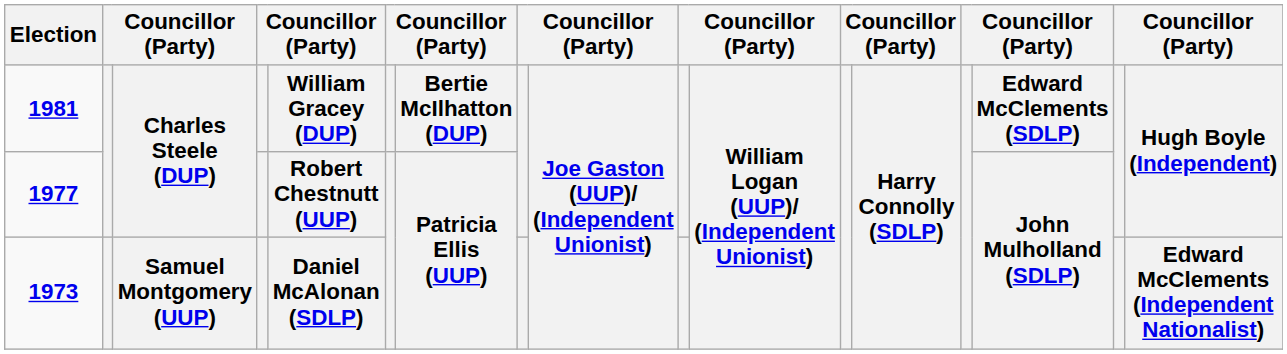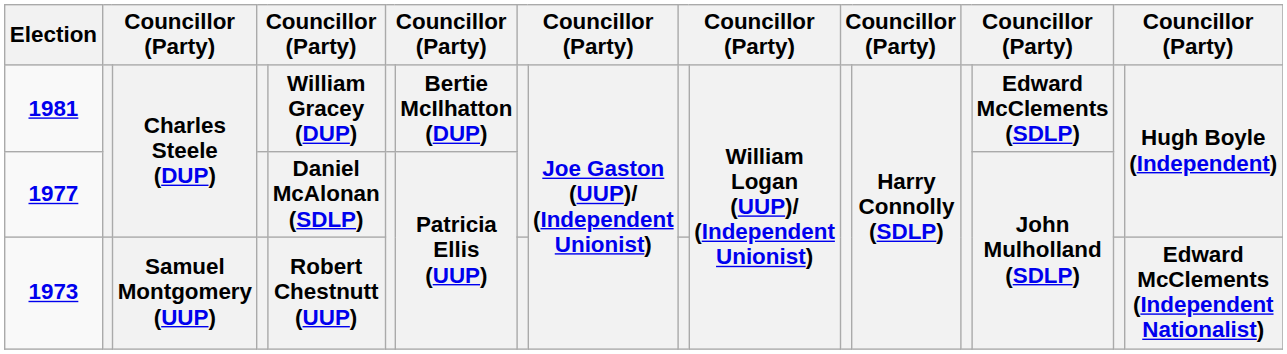(326, 194) Robert Chestnutt (UUP) -> (326, 194) Daniel McAlonan (SDLP)
(326, 292) Daniel McAlonan (SDLP) -> (326, 292) Robert Chestnutt (UUP)
